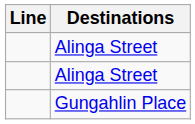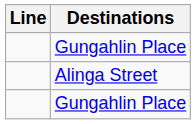(106, 47) Alinga Street -> (121, 47) Gungahlin Place
